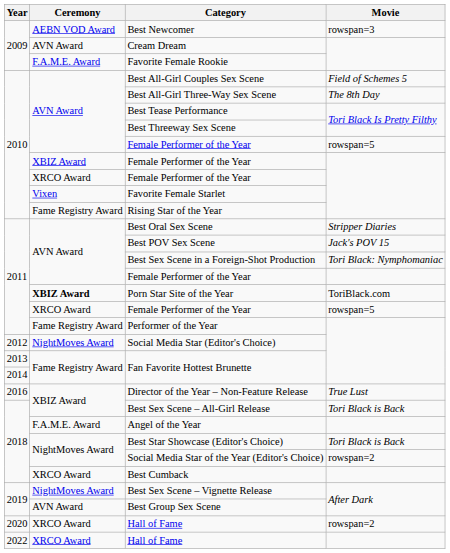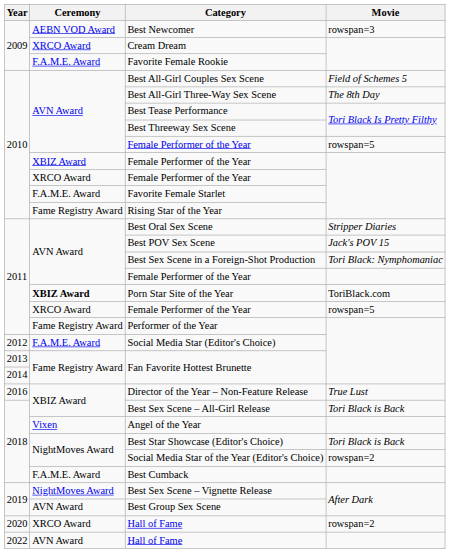(58, 45) AVN Award -> (61, 45) XRCO Award
(45, 194) Vixen -> (66, 194) F.A.M.E. Award
(73, 342) NightMoves Award -> (66, 342) F.A.M.E. Award
(66, 425) F.A.M.E. Award -> (45, 425) Vixen
(61, 474) XRCO Award -> (66, 474) F.A.M.E. Award
(61, 540) XRCO Award -> (58, 540) AVN Award
